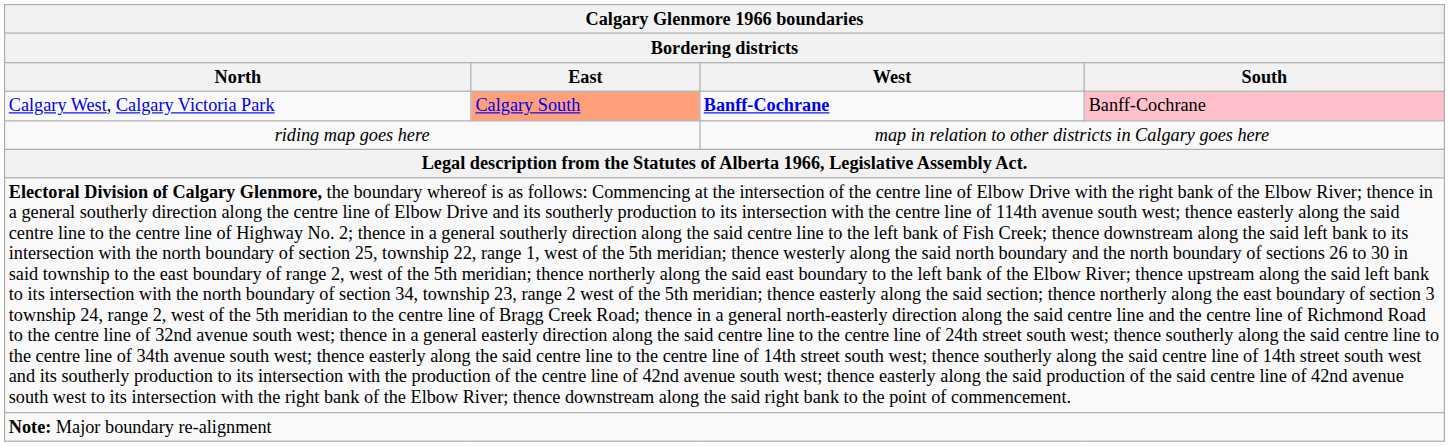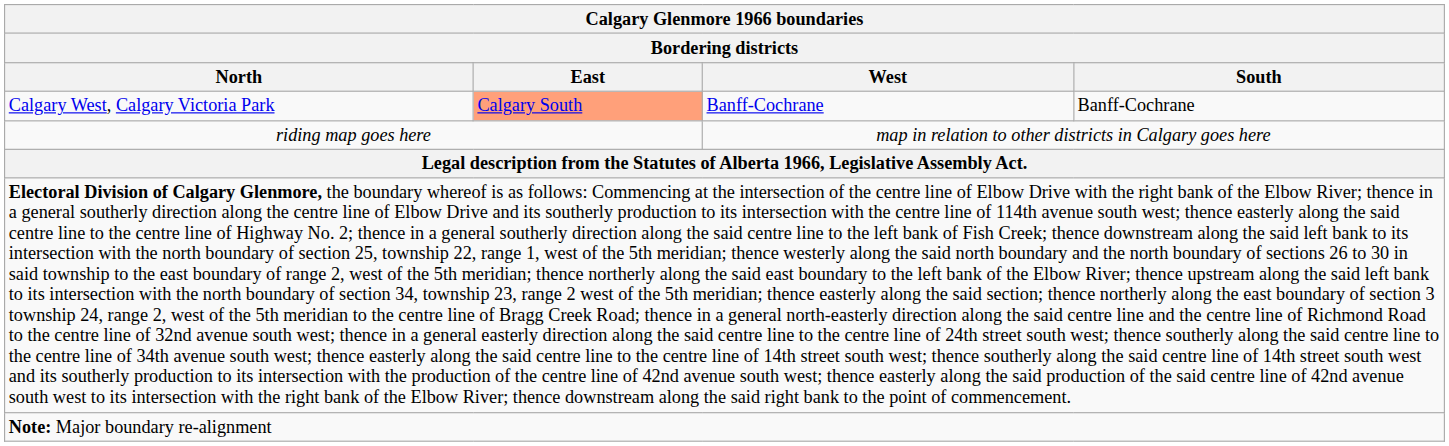(767, 105) bold -> (765, 105) normal
(1147, 105) pink background -> (1136, 105) no background
